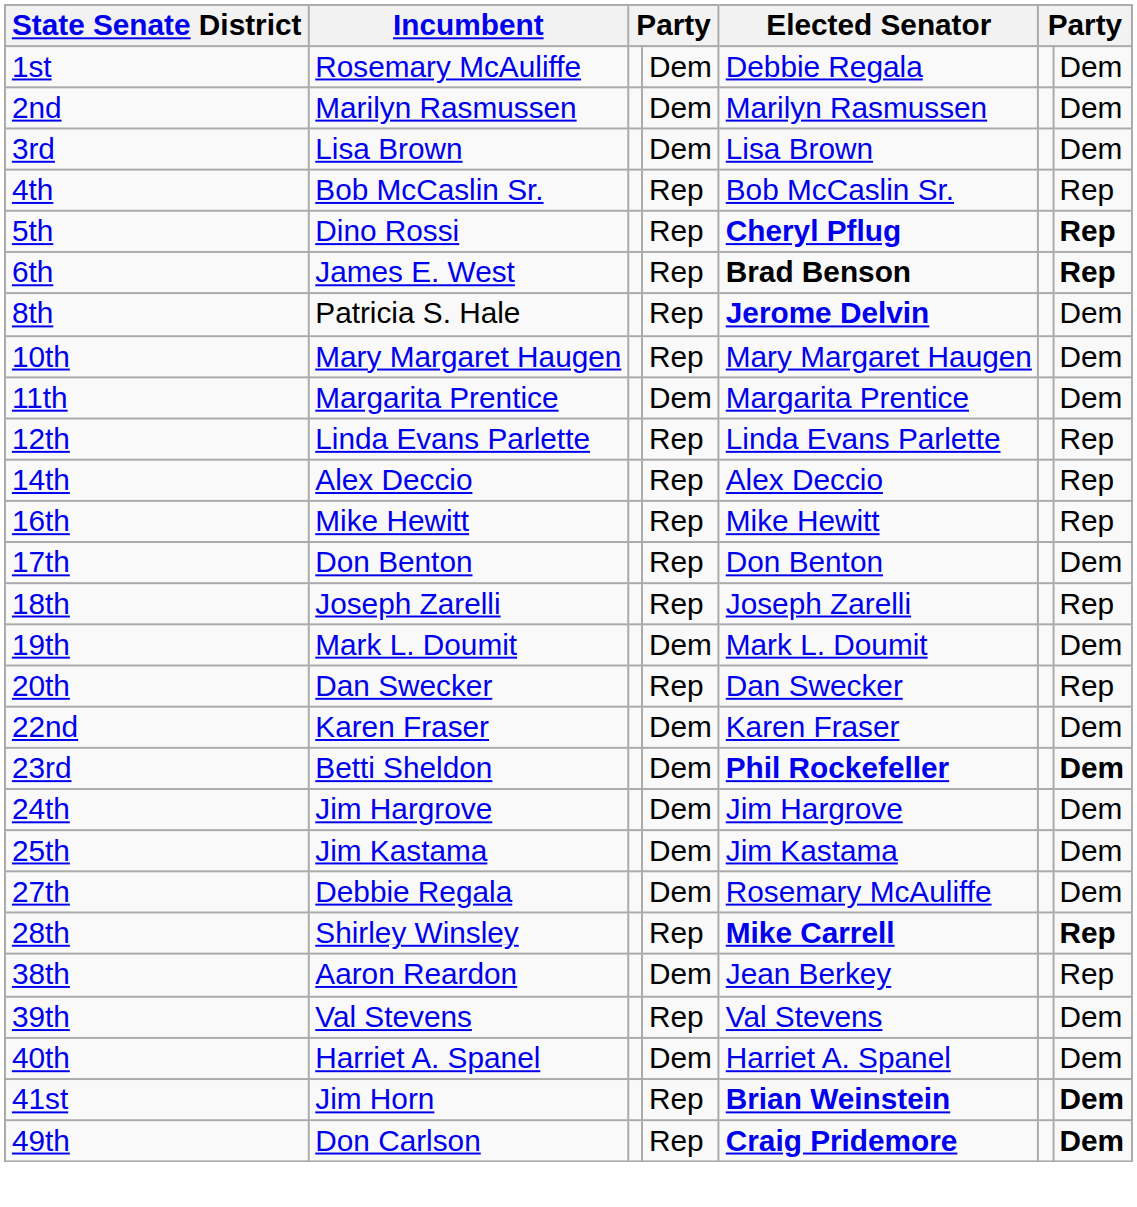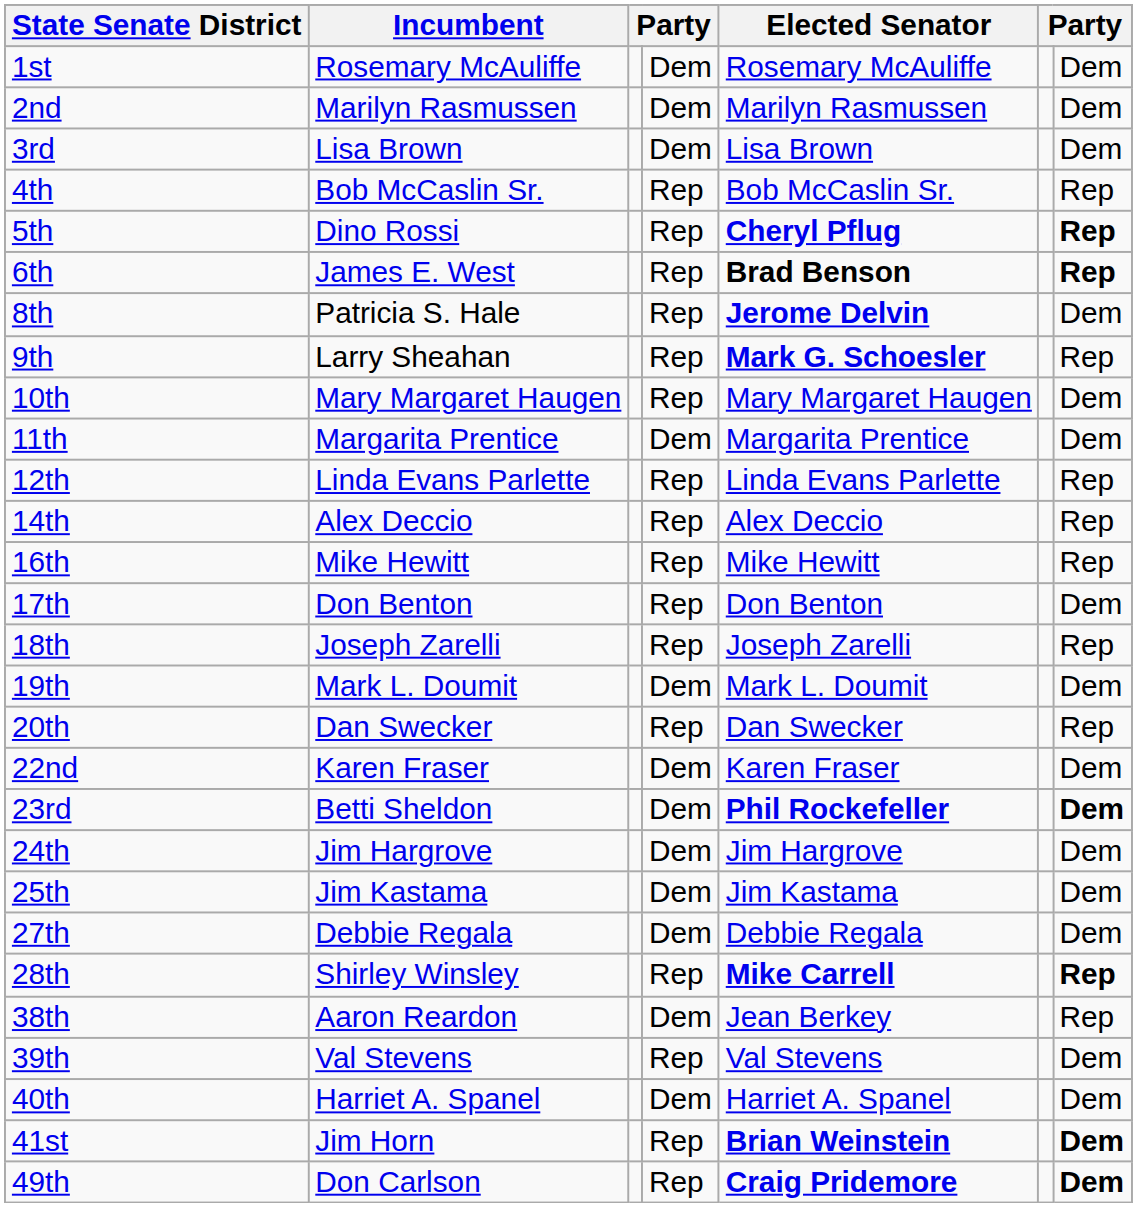(824, 66) Debbie Regala -> (859, 66) Rosemary McAuliffe
+ row: (33, 355)
(859, 892) Rosemary McAuliffe -> (824, 933) Debbie Regala
